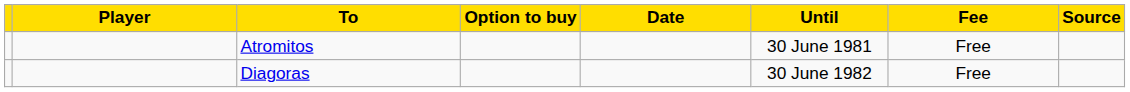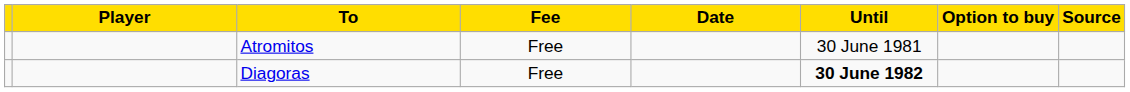columns swapped: (973, 18) <-> (521, 18)
(819, 73) normal -> (869, 73) bold
